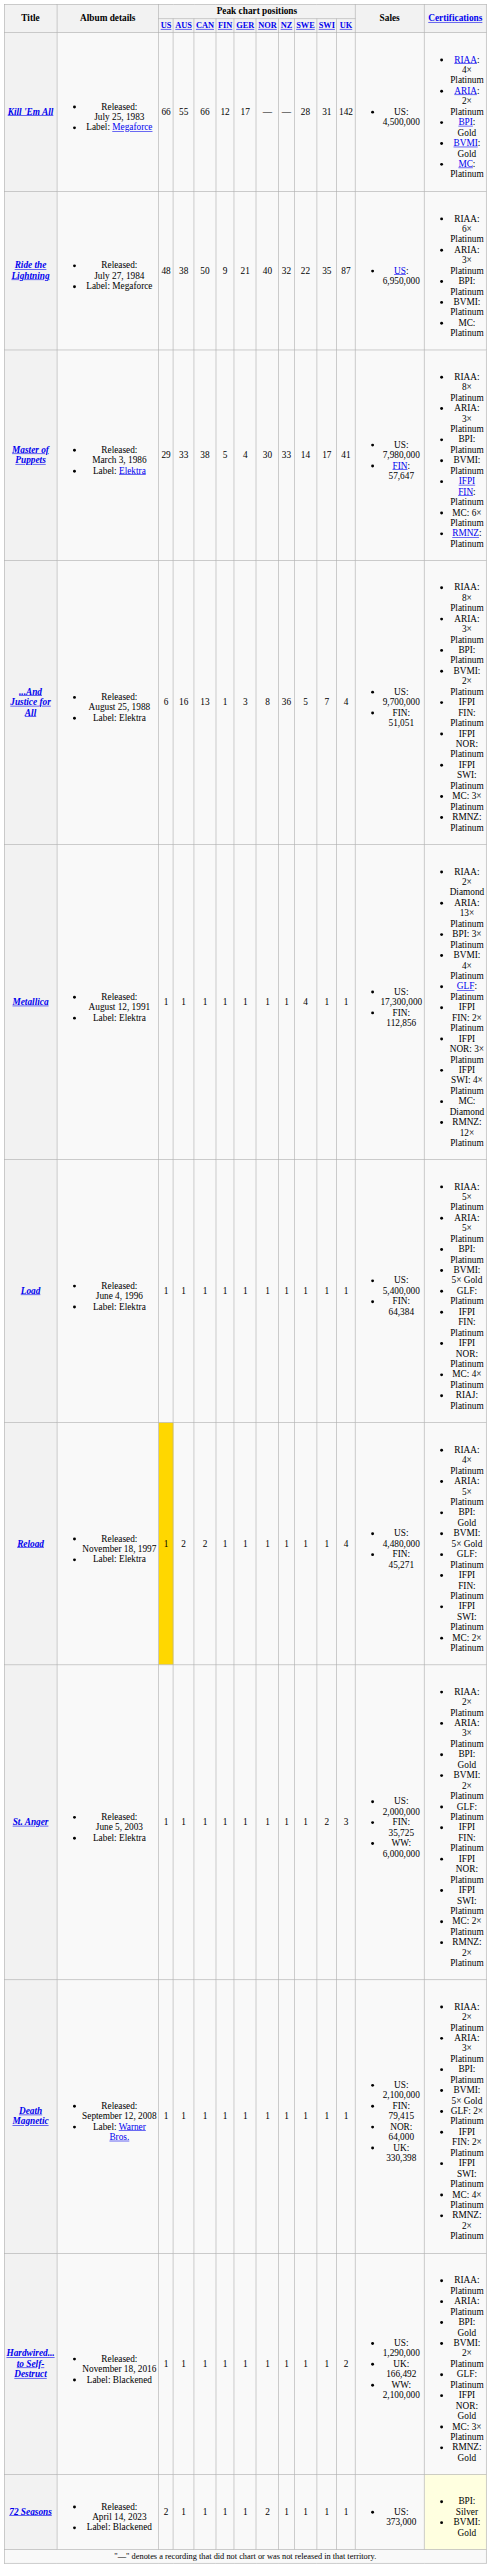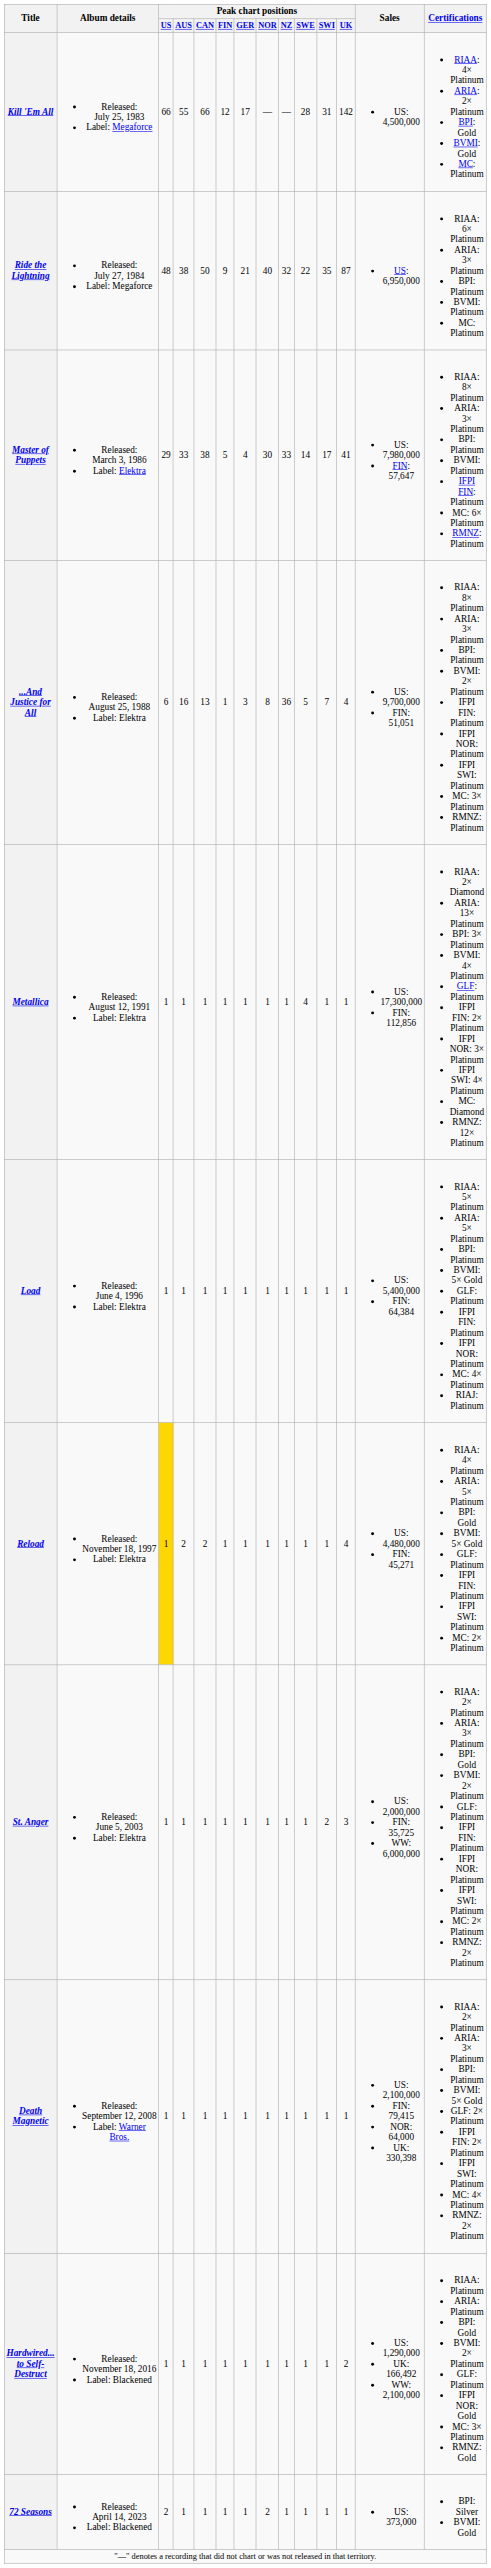(455, 2517) lightyellow background -> (455, 2517) no background
